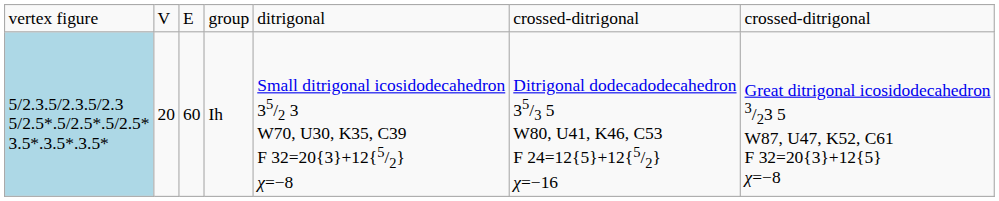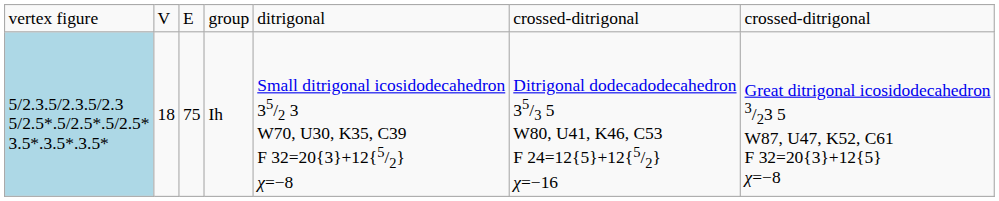(166, 114) 20 -> (166, 114) 18
(192, 114) 60 -> (192, 114) 75
